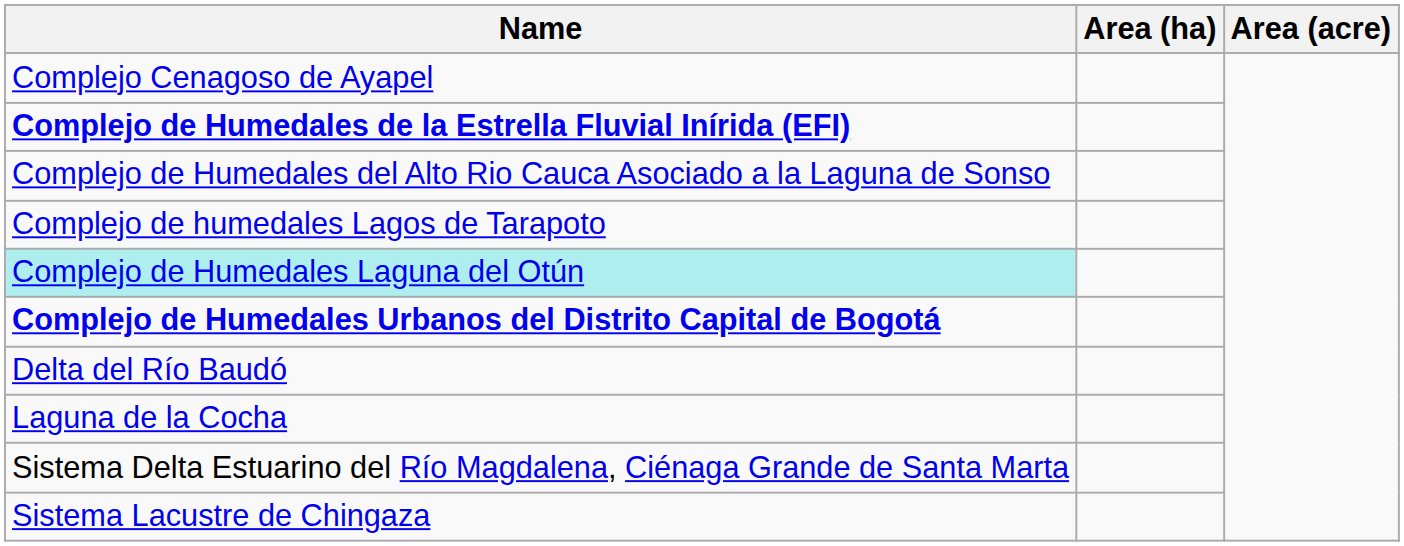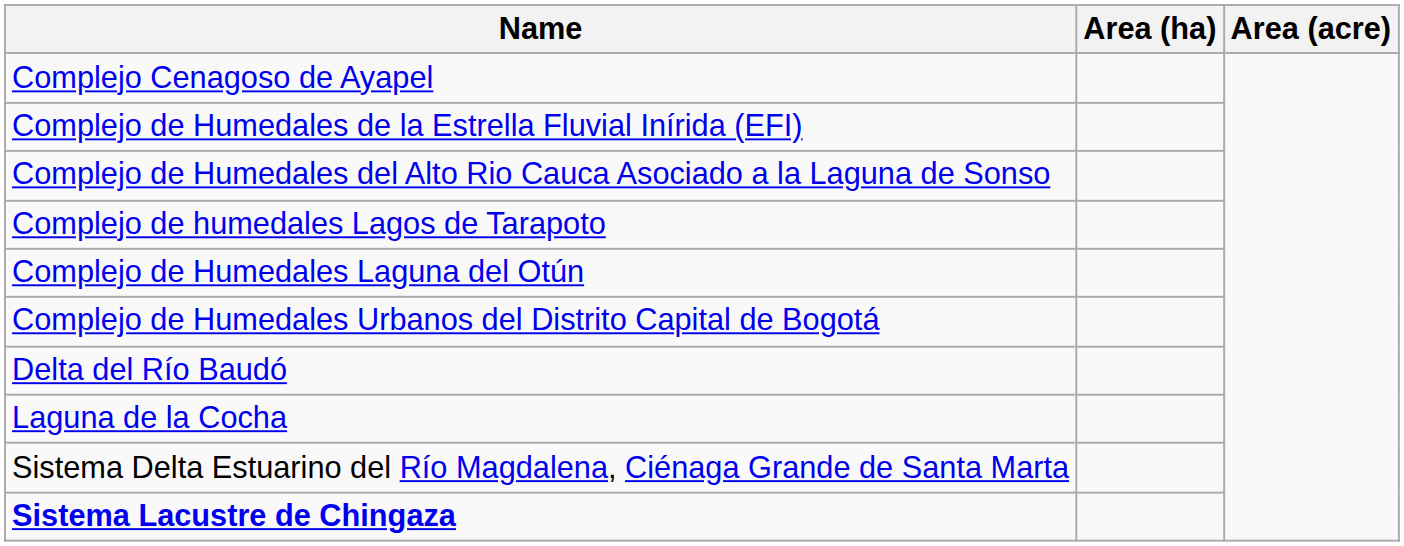(431, 126) bold -> (407, 126) normal
(298, 272) paleturquoise background -> (298, 272) no background
(476, 321) bold -> (446, 321) normal
(221, 516) normal -> (234, 516) bold
